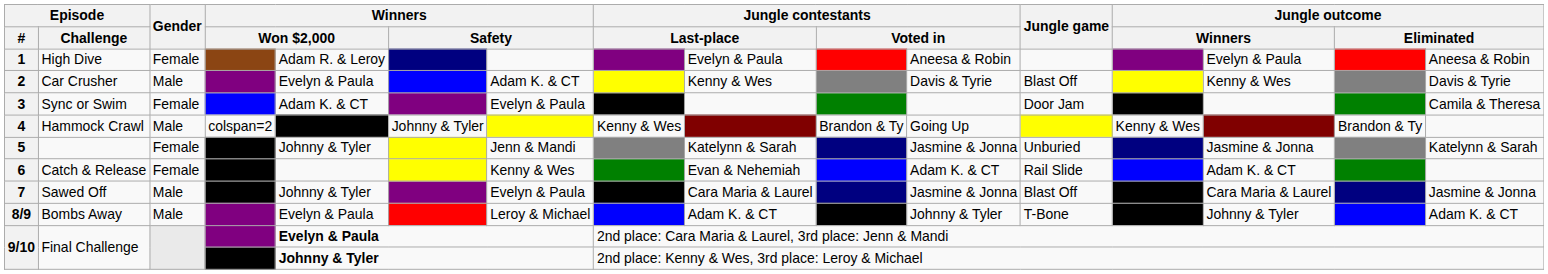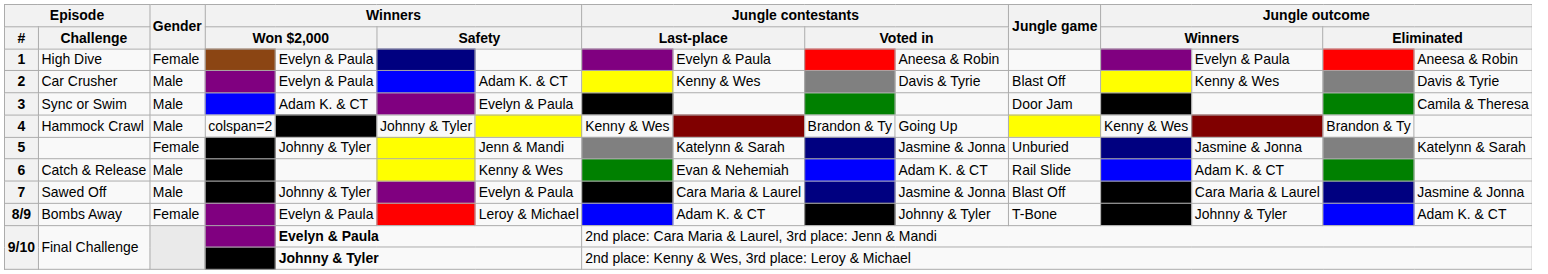(332, 60) Adam R. & Leroy -> (326, 60) Evelyn & Paula
(176, 104) Female -> (168, 104) Male
(176, 170) Female -> (168, 170) Male
(168, 215) Male -> (176, 215) Female
